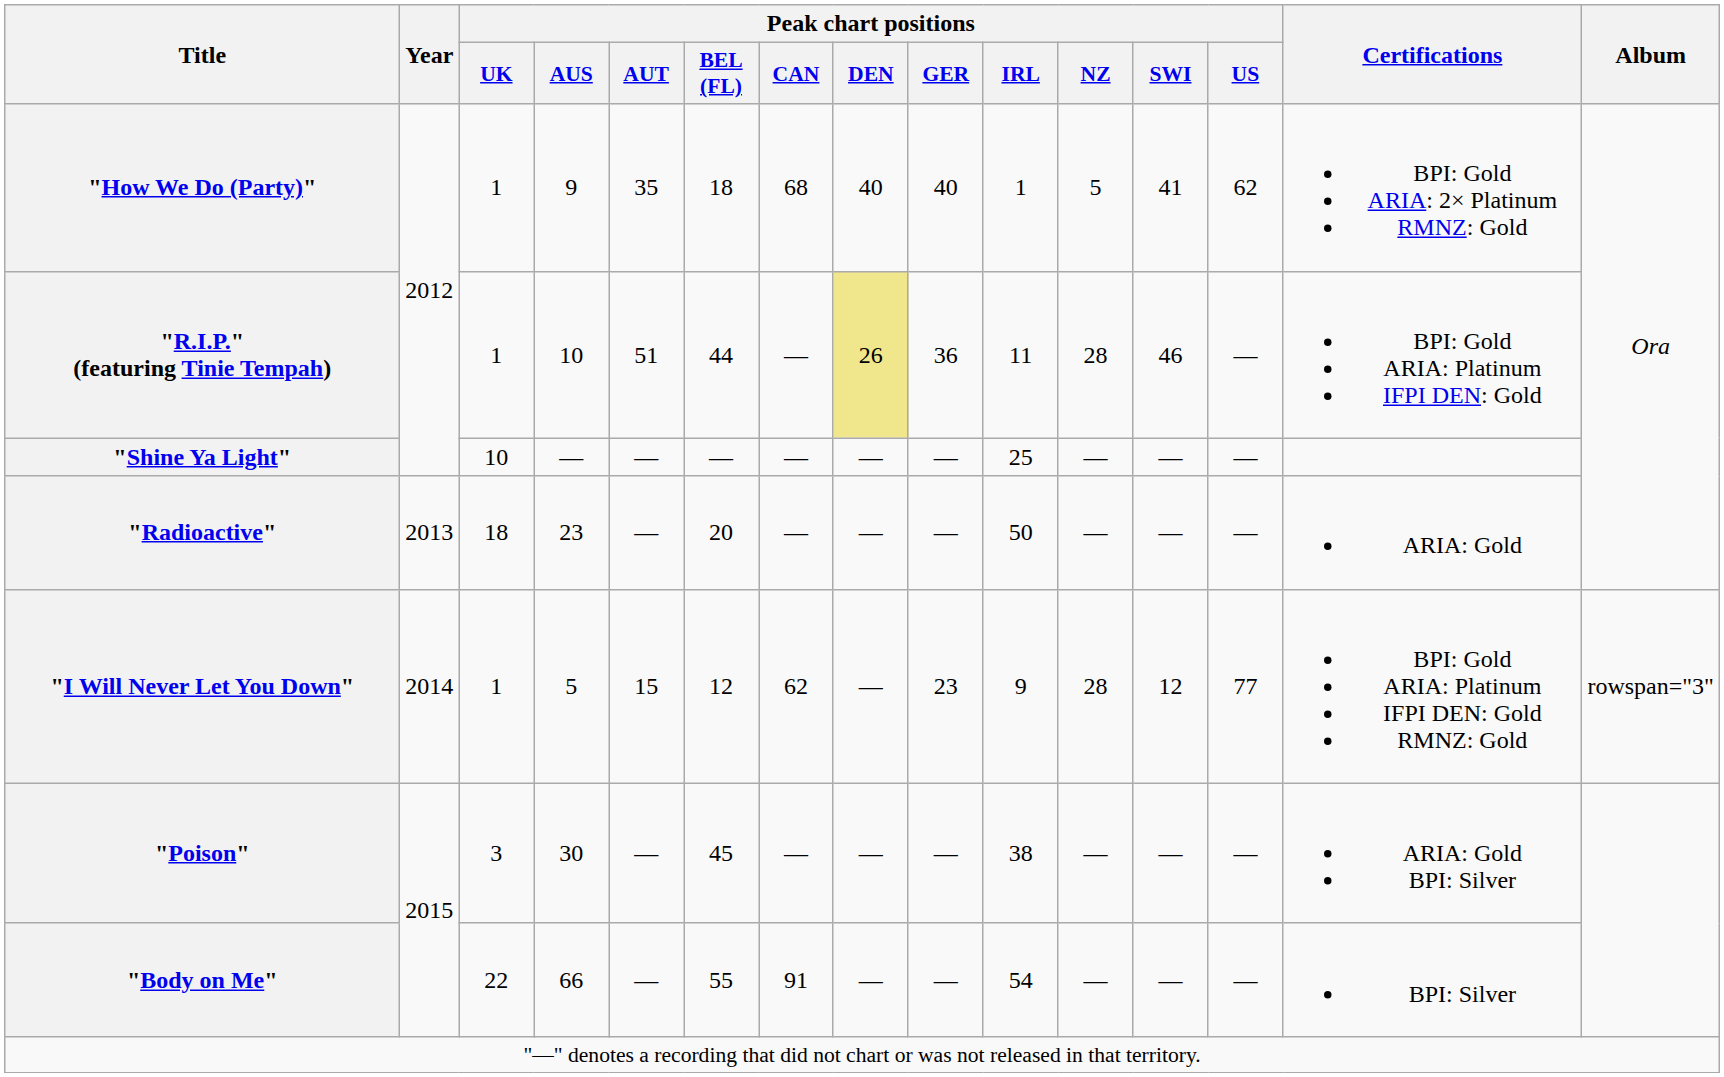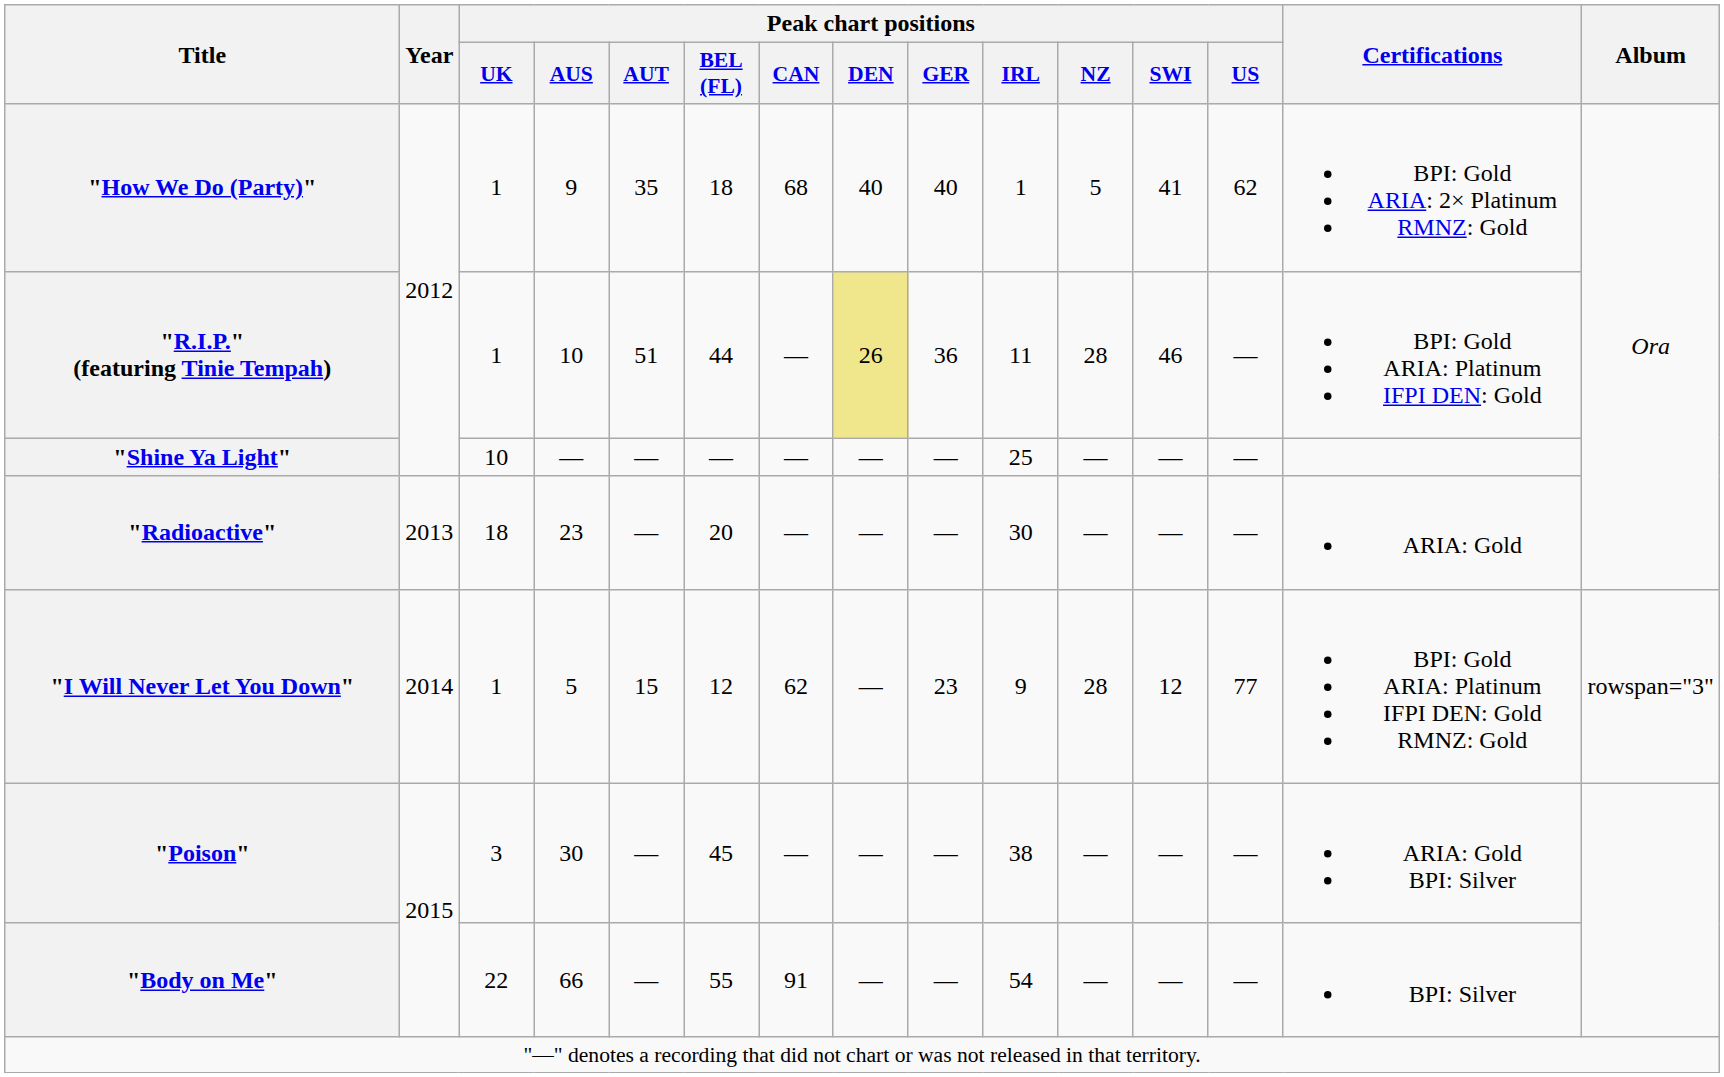(1021, 532) 50 -> (1021, 532) 30
